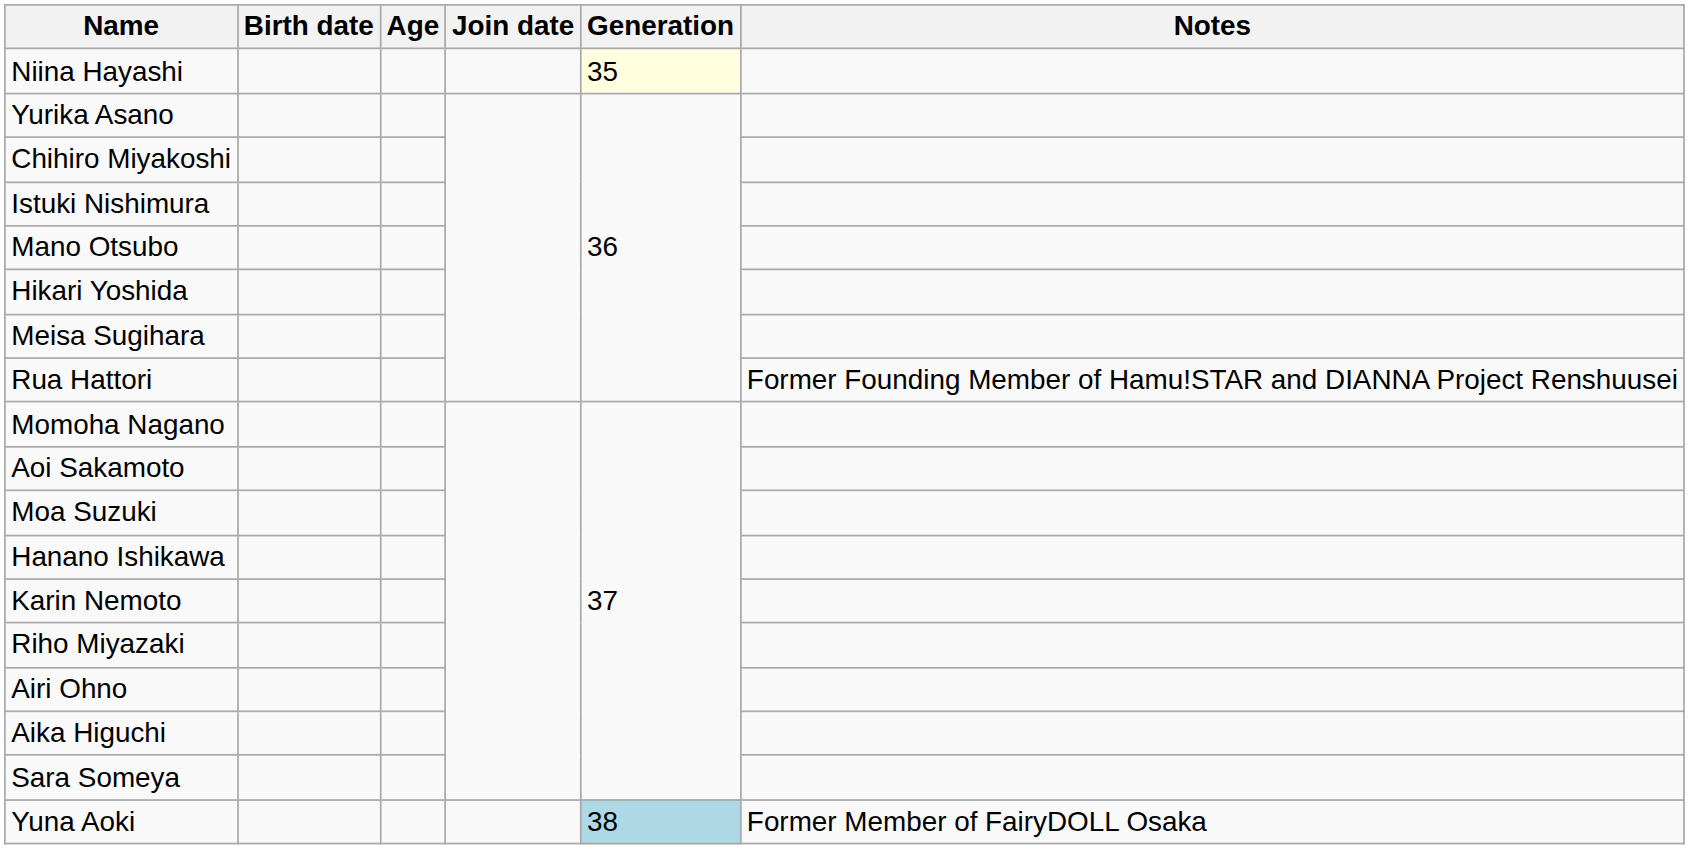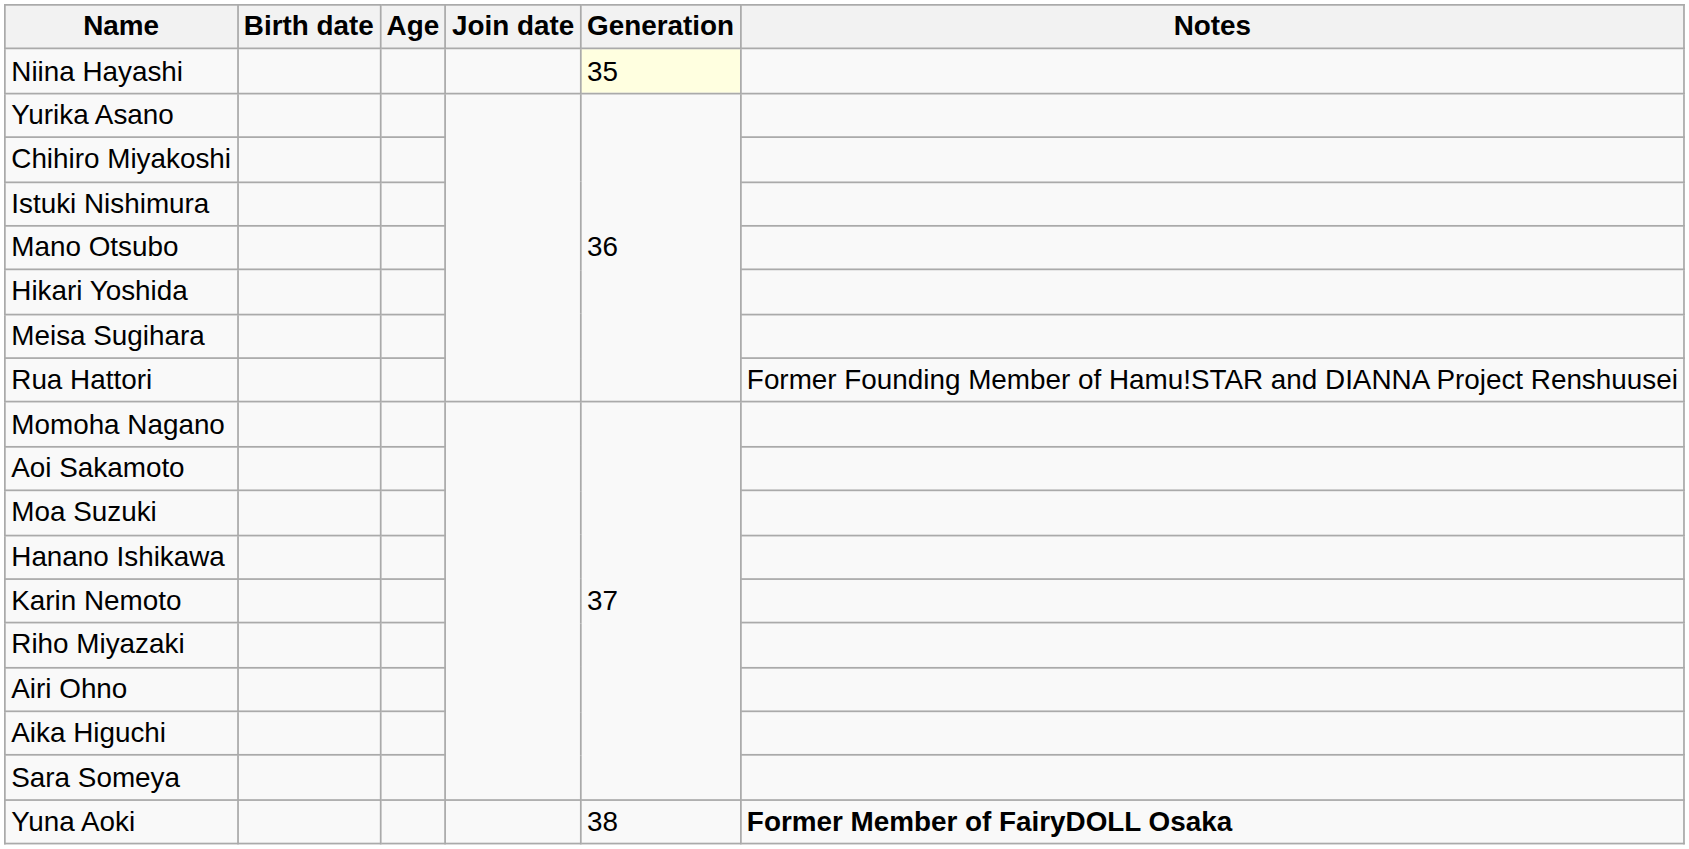(603, 821) lightblue background -> (603, 821) no background
(977, 821) normal -> (990, 821) bold
